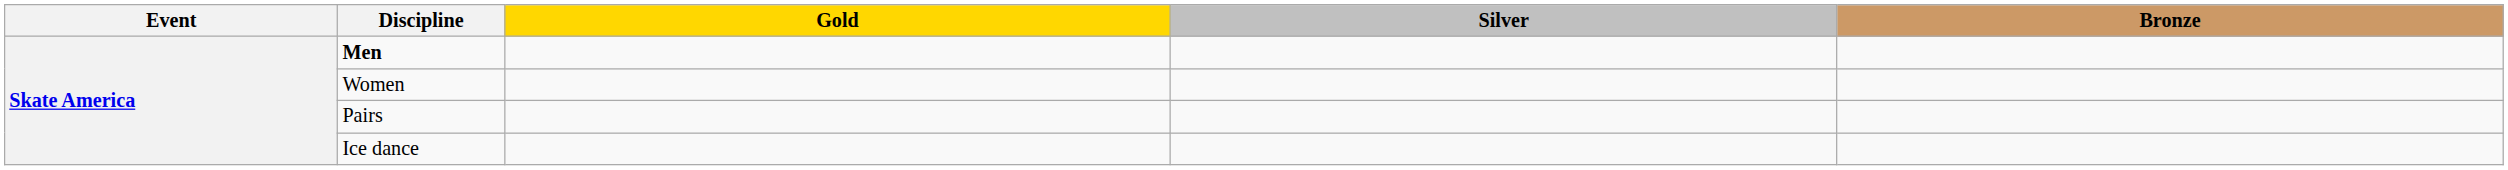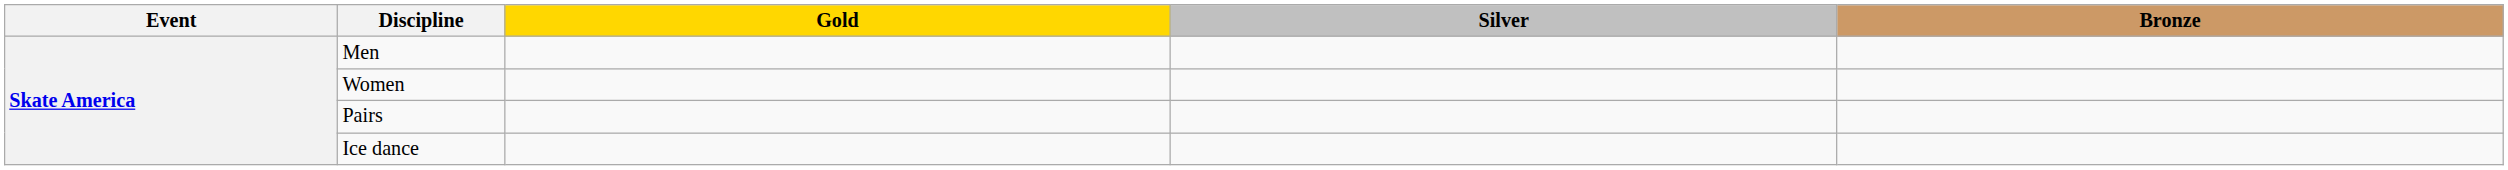(362, 52) bold -> (361, 52) normal
